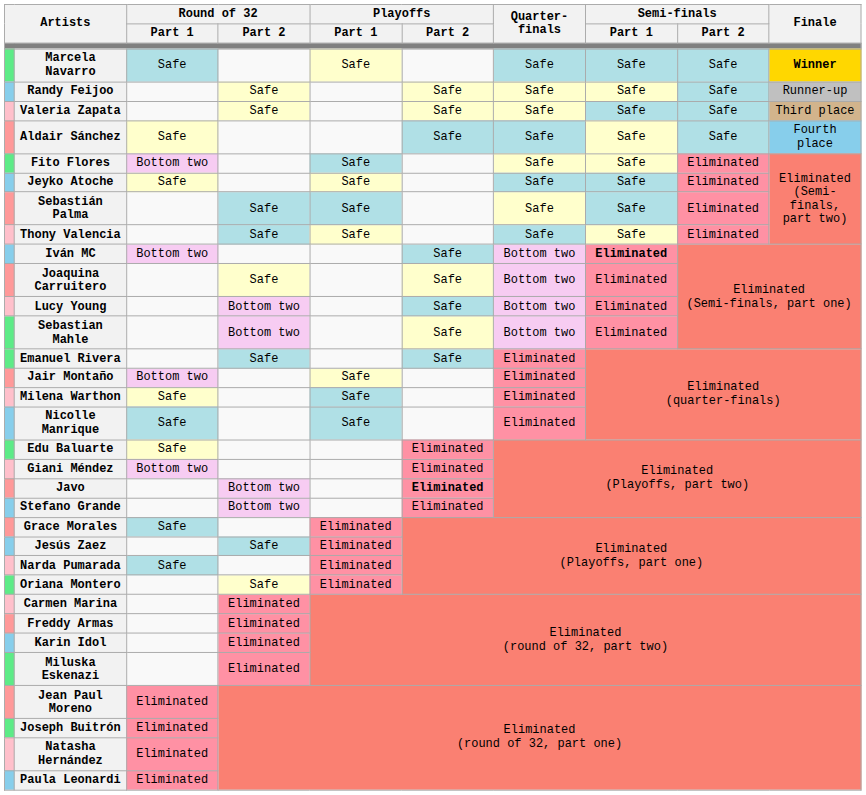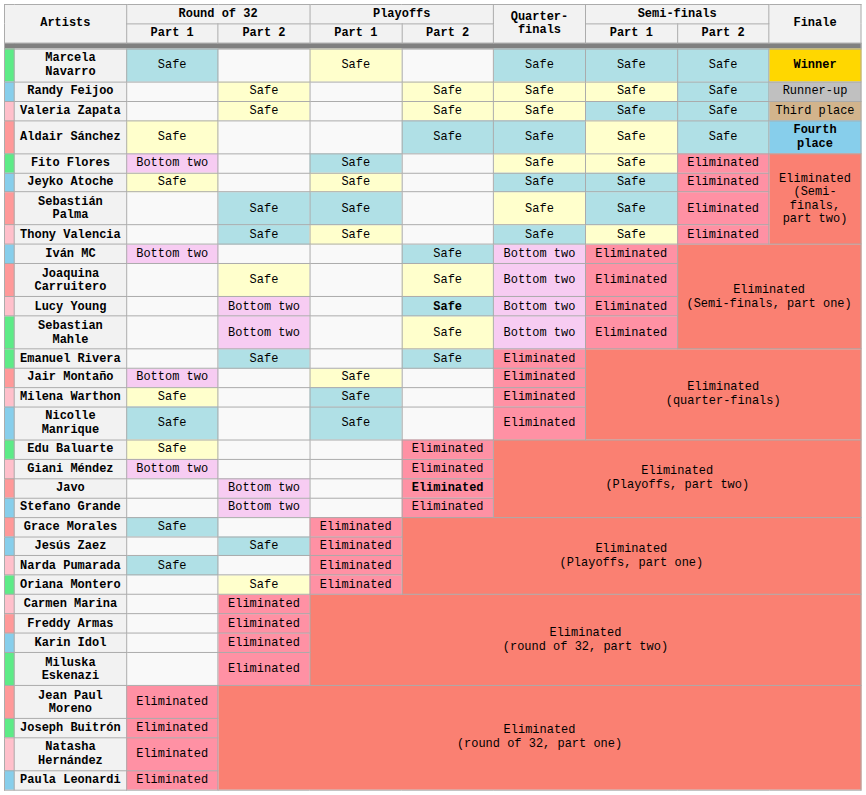(815, 137) normal -> (815, 137) bold
(631, 254) bold -> (631, 254) normal
(448, 307) normal -> (448, 307) bold
